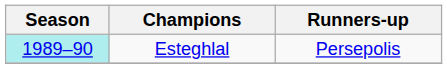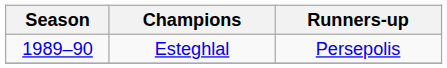(58, 49) paleturquoise background -> (58, 49) no background
